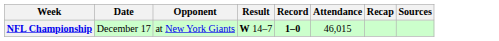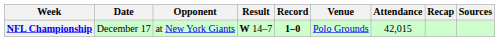+ column: (341, 12)
(338, 28) 46,015 -> (398, 28) 42,015
